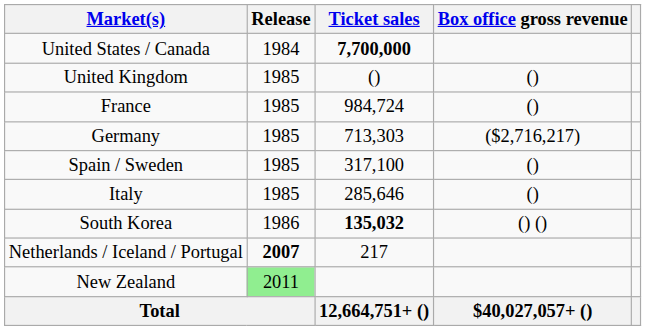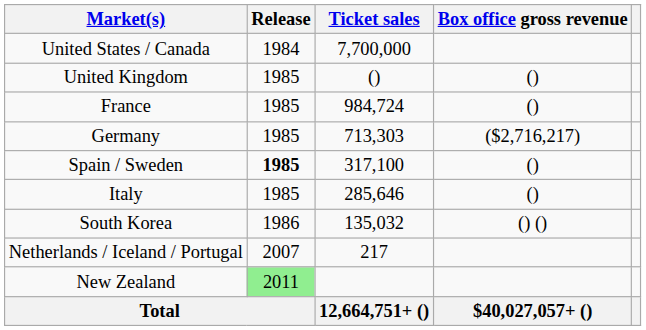(374, 48) bold -> (374, 48) normal
(281, 164) normal -> (281, 164) bold
(374, 223) bold -> (374, 223) normal
(281, 252) bold -> (281, 252) normal
